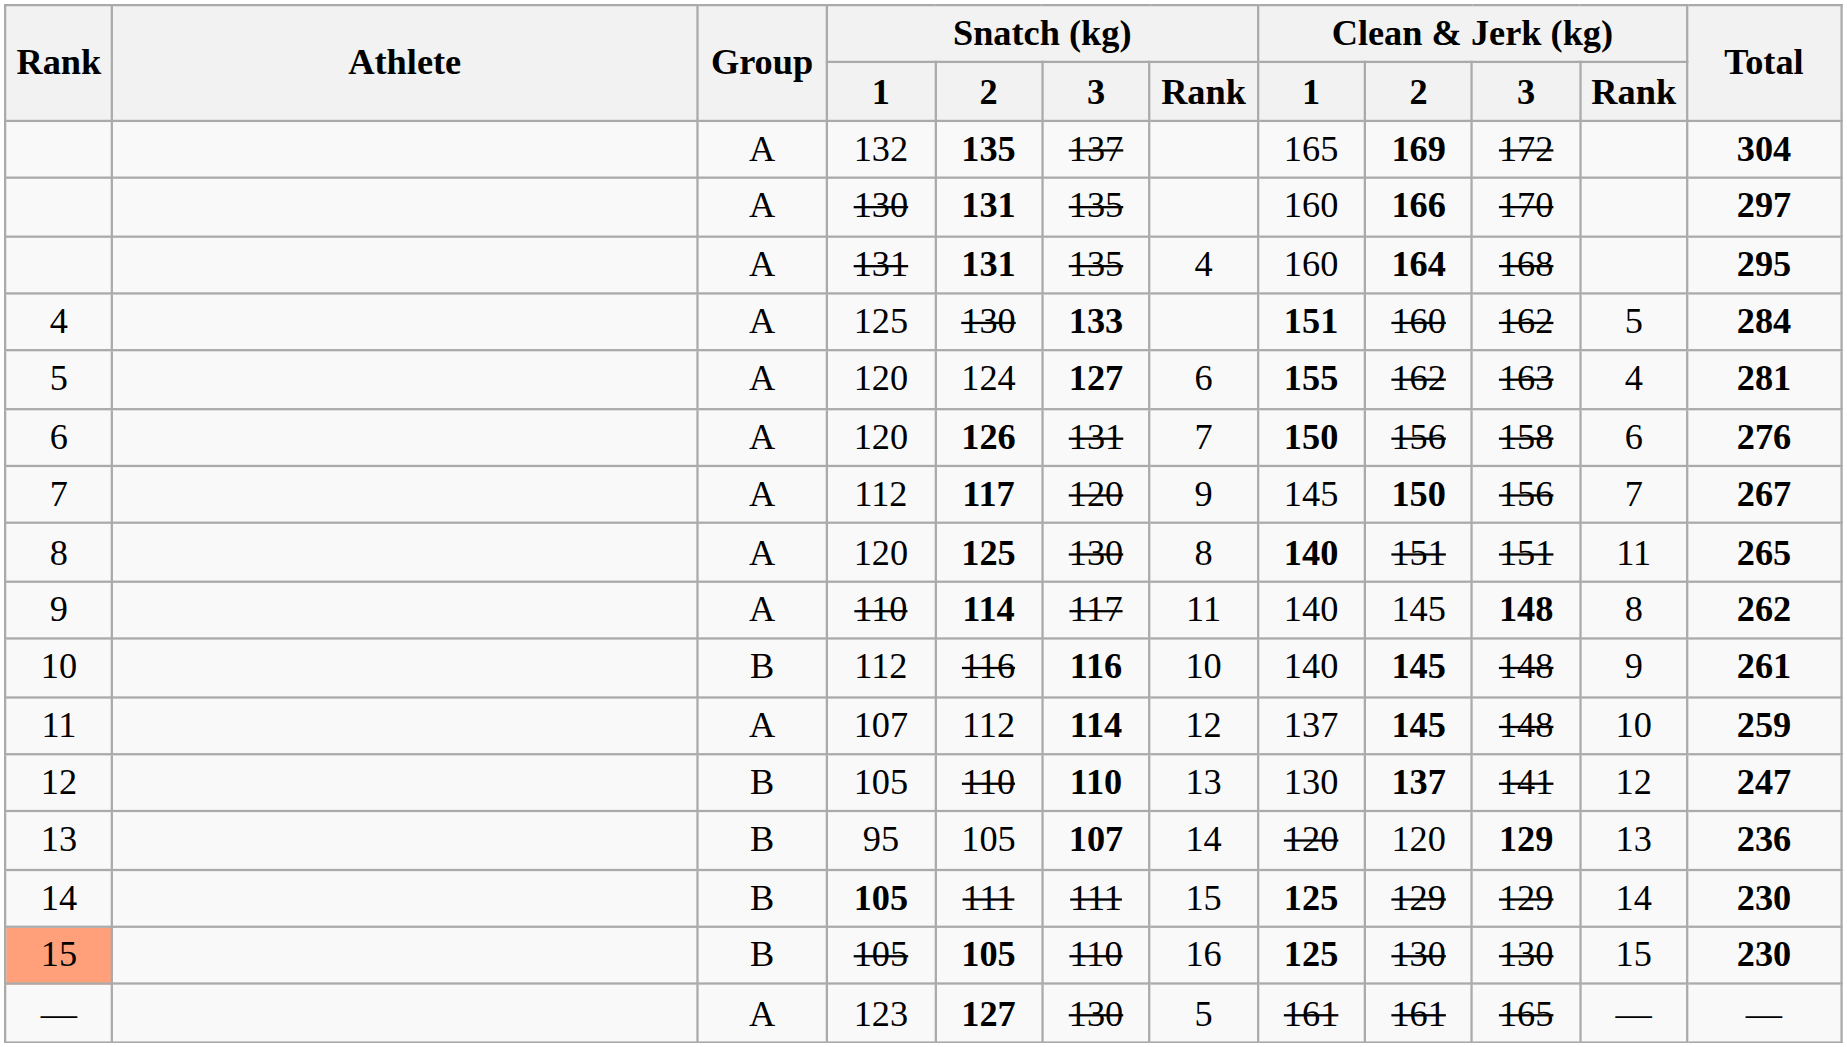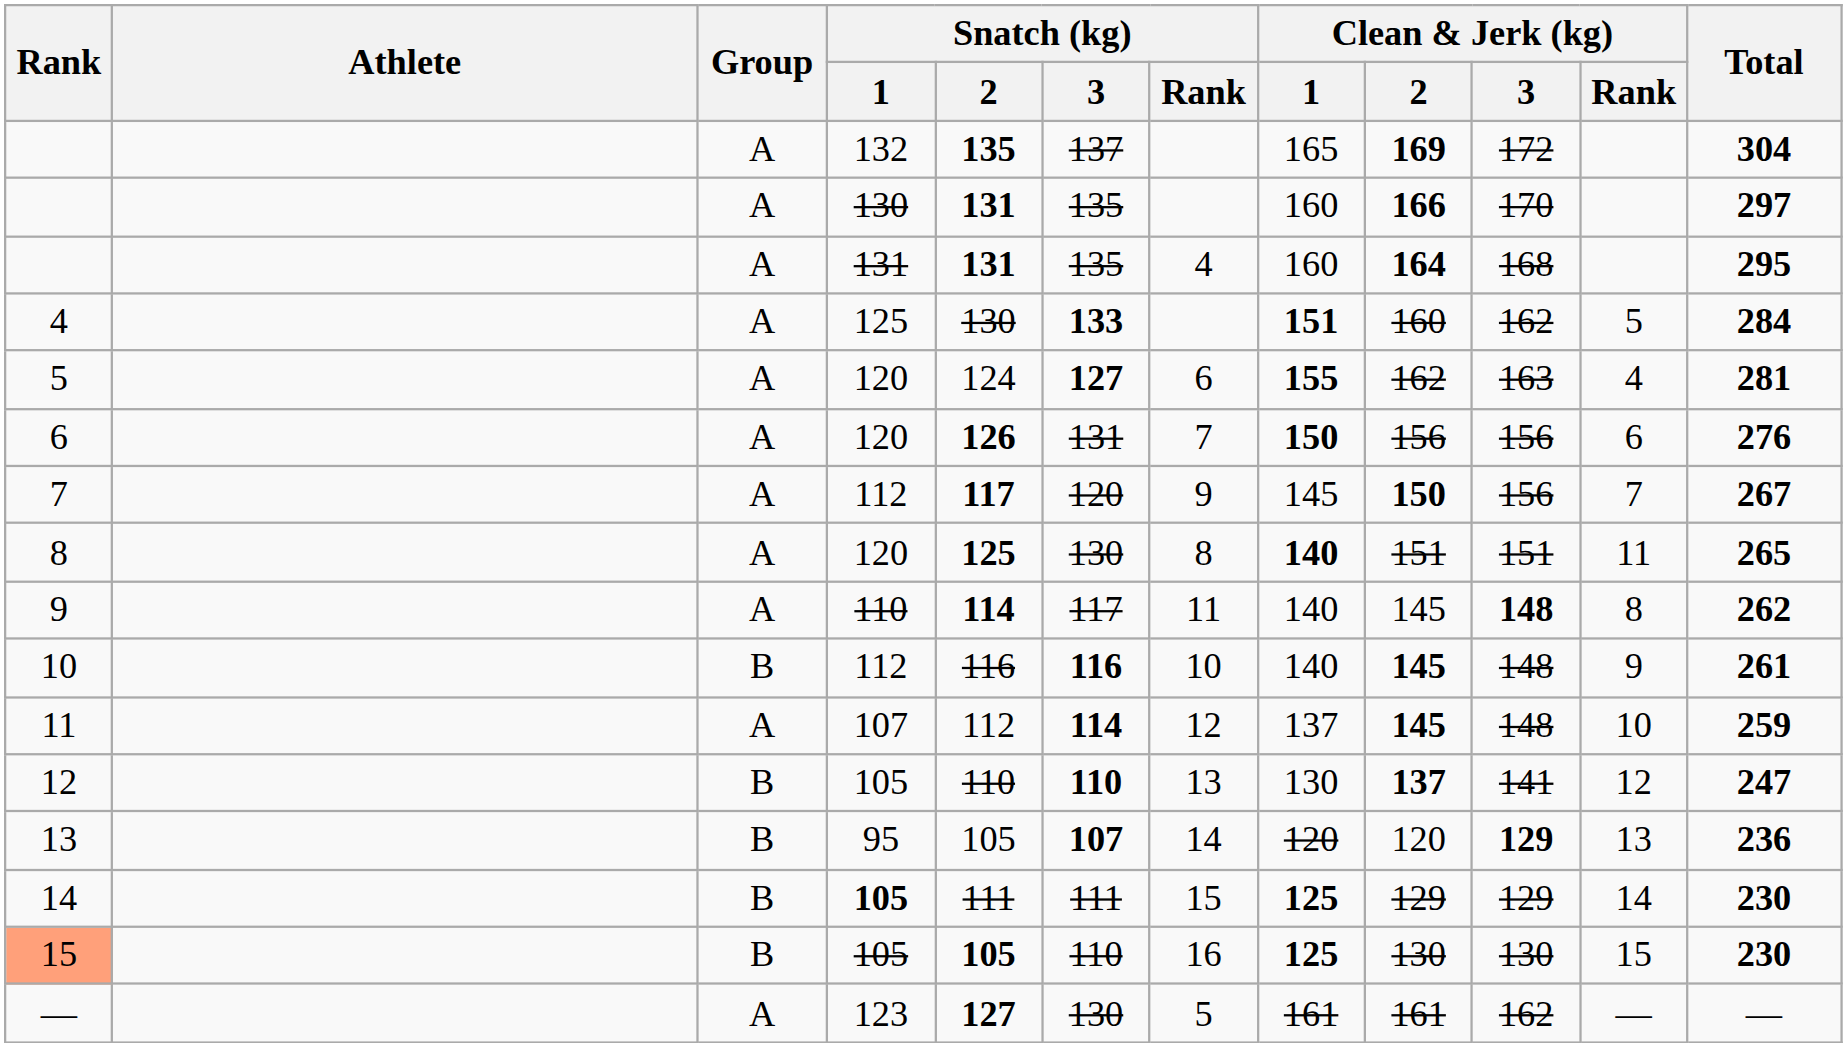(1526, 436) 158 -> (1526, 436) 156
(1526, 1012) 165 -> (1526, 1012) 162
